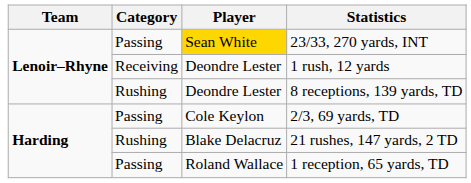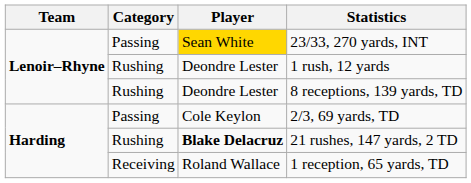(147, 66) Receiving -> (138, 66) Rushing
(233, 140) normal -> (233, 140) bold
(139, 165) Passing -> (143, 165) Receiving
